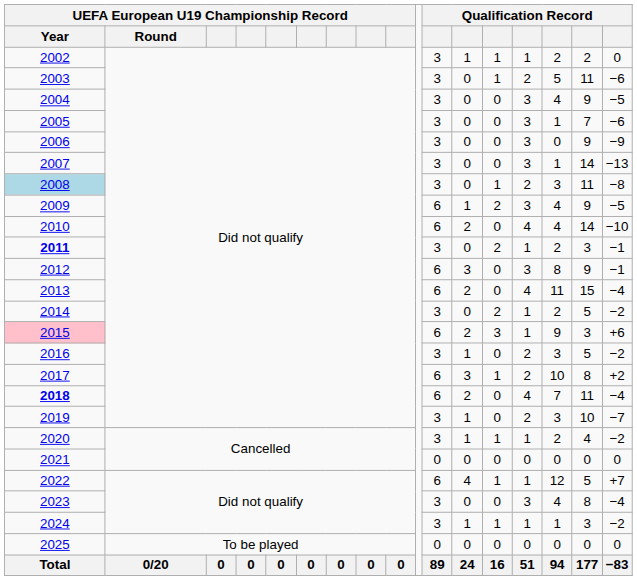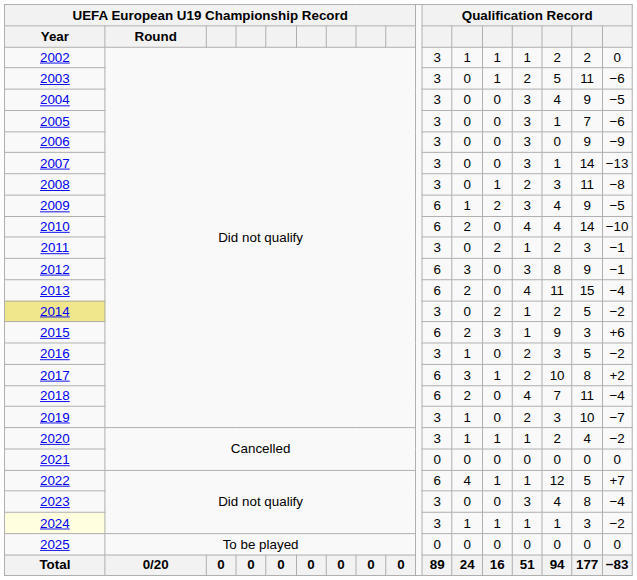(55, 185) lightblue background -> (55, 185) no background
(55, 248) bold -> (55, 248) normal
(55, 312) no background -> (55, 312) khaki background
(55, 333) pink background -> (55, 333) no background
(55, 396) bold -> (55, 396) normal
(55, 523) no background -> (55, 523) lightyellow background
